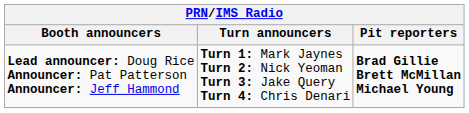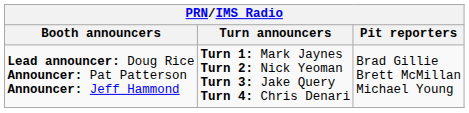(409, 76) bold -> (409, 76) normal
